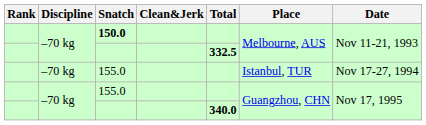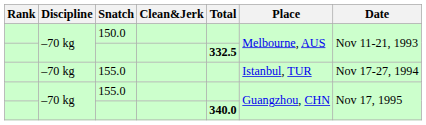(112, 33) bold -> (112, 33) normal
